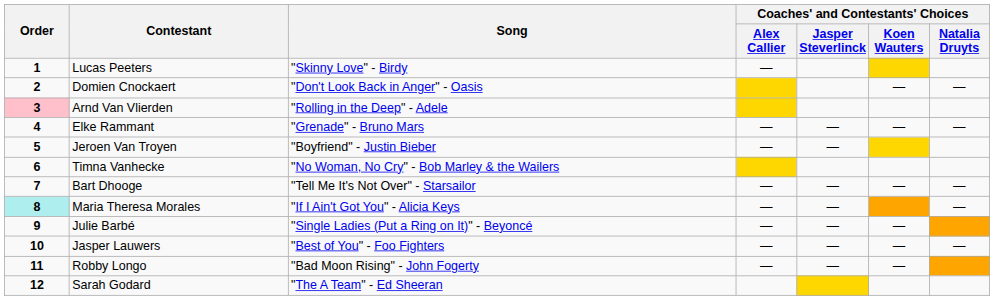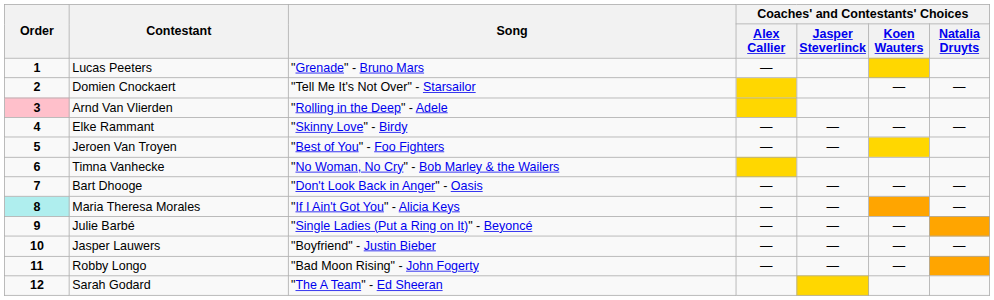(349, 68) "Skinny Love" - Birdy -> (358, 68) "Grenade" - Bruno Mars
(387, 87) "Don't Look Back in Anger" - Oasis -> (383, 87) "Tell Me It's Not Over" - Starsailor
(358, 127) "Grenade" - Bruno Mars -> (349, 127) "Skinny Love" - Birdy
(363, 147) "Boyfriend" - Justin Bieber -> (368, 147) "Best of You" - Foo Fighters
(383, 186) "Tell Me It's Not Over" - Starsailor -> (387, 186) "Don't Look Back in Anger" - Oasis
(368, 246) "Best of You" - Foo Fighters -> (363, 246) "Boyfriend" - Justin Bieber
